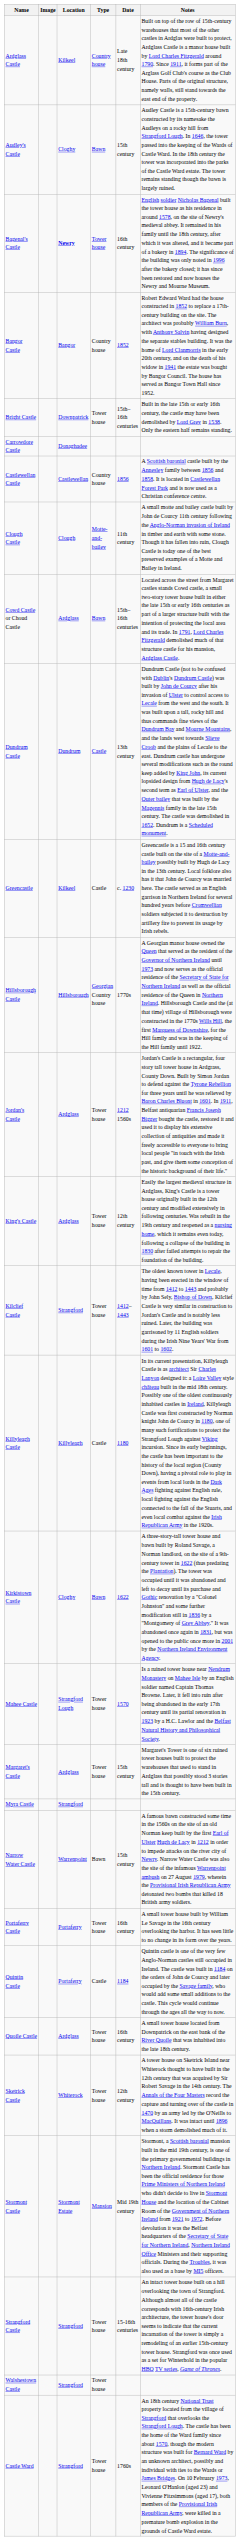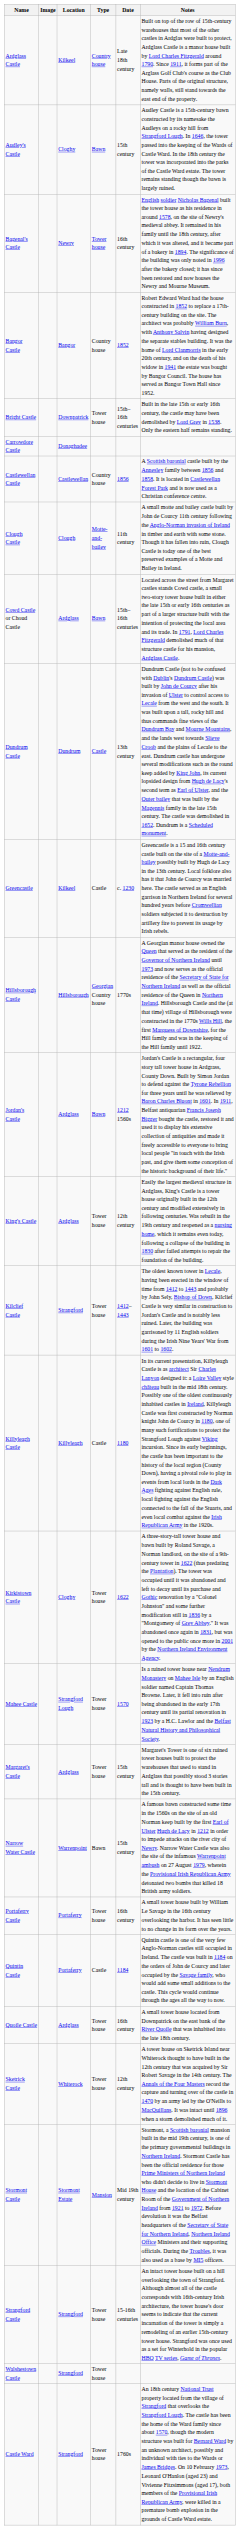(66, 243) bold -> (66, 243) normal
(99, 1114) Tower house -> (99, 1114) Bawn
(99, 1597) Bawn -> (99, 1597) Tower house
- row: (20, 1805)
